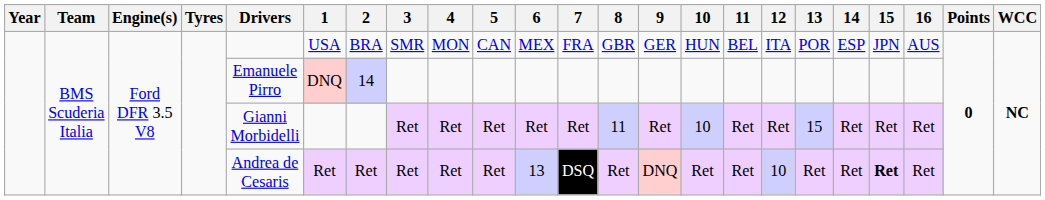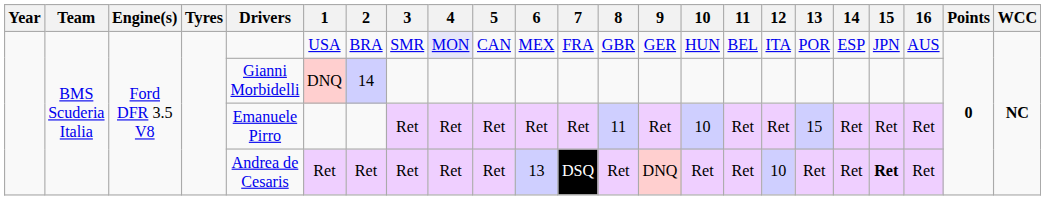(451, 44) no background -> (451, 44) lavender background
(265, 80) Emanuele Pirro -> (265, 80) Gianni Morbidelli
(265, 126) Gianni Morbidelli -> (265, 126) Emanuele Pirro
